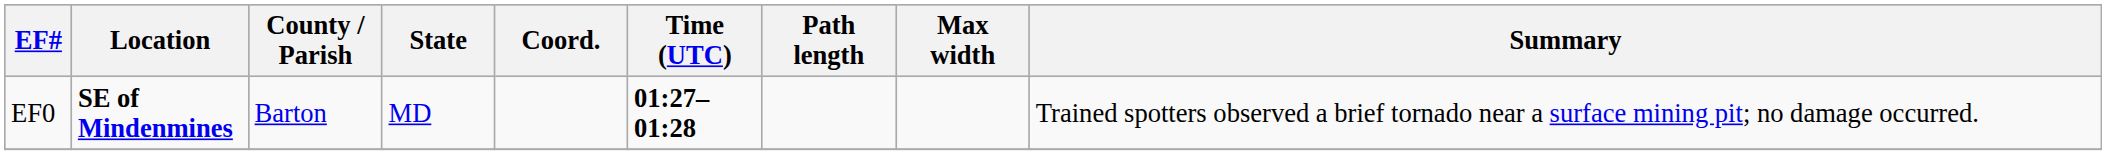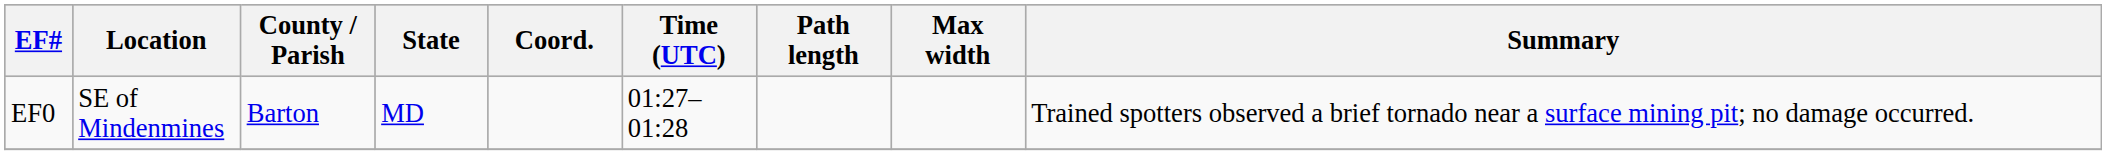(155, 112) bold -> (151, 112) normal
(672, 112) bold -> (665, 112) normal
